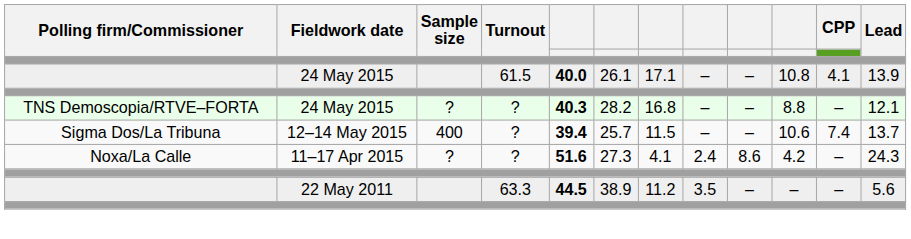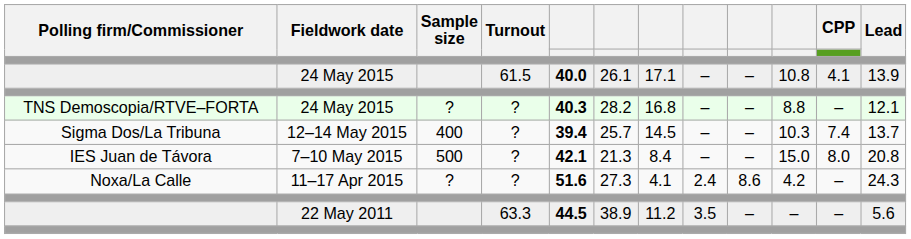(660, 132) 11.5 -> (660, 132) 14.5
(794, 132) 10.6 -> (794, 132) 10.3
+ row: (141, 157)
